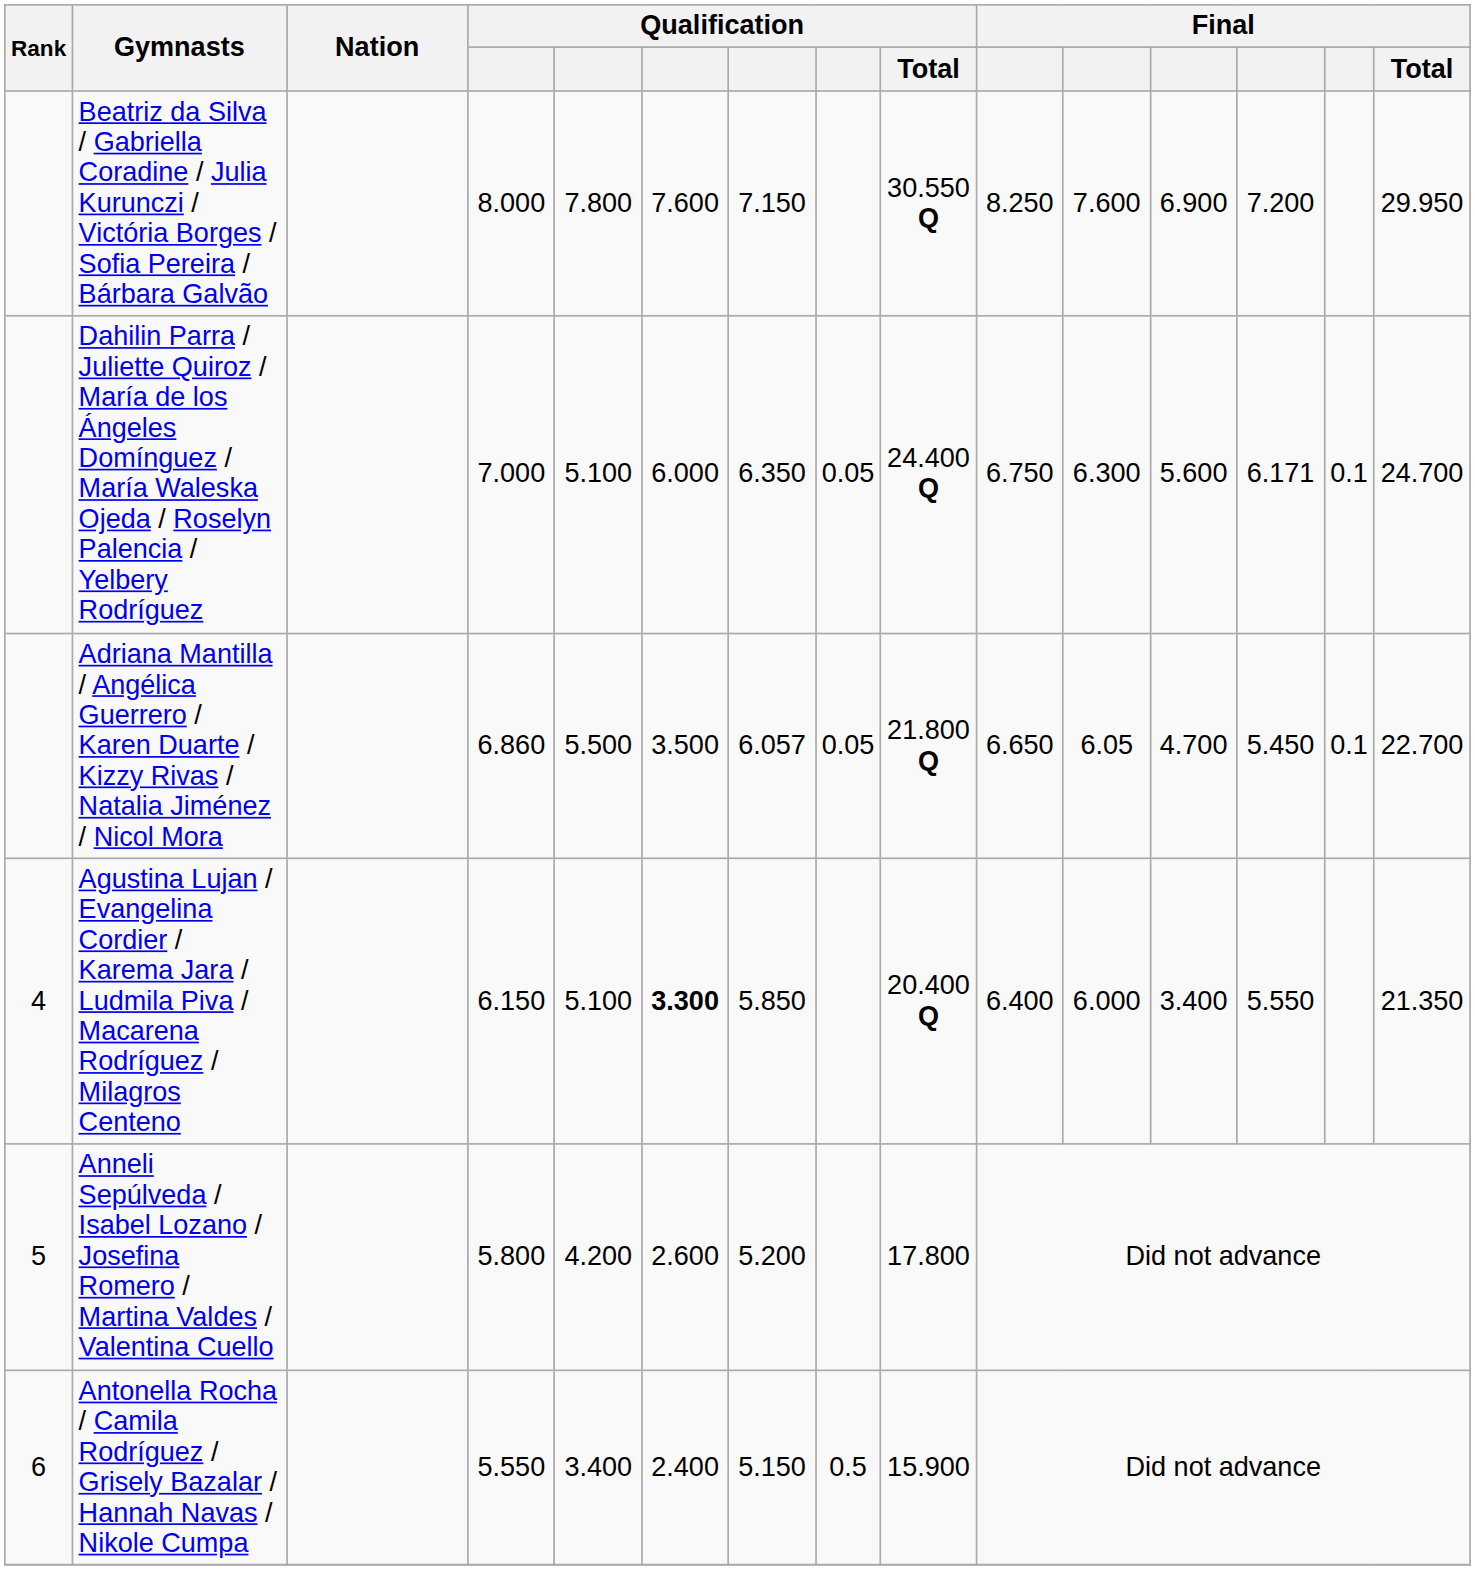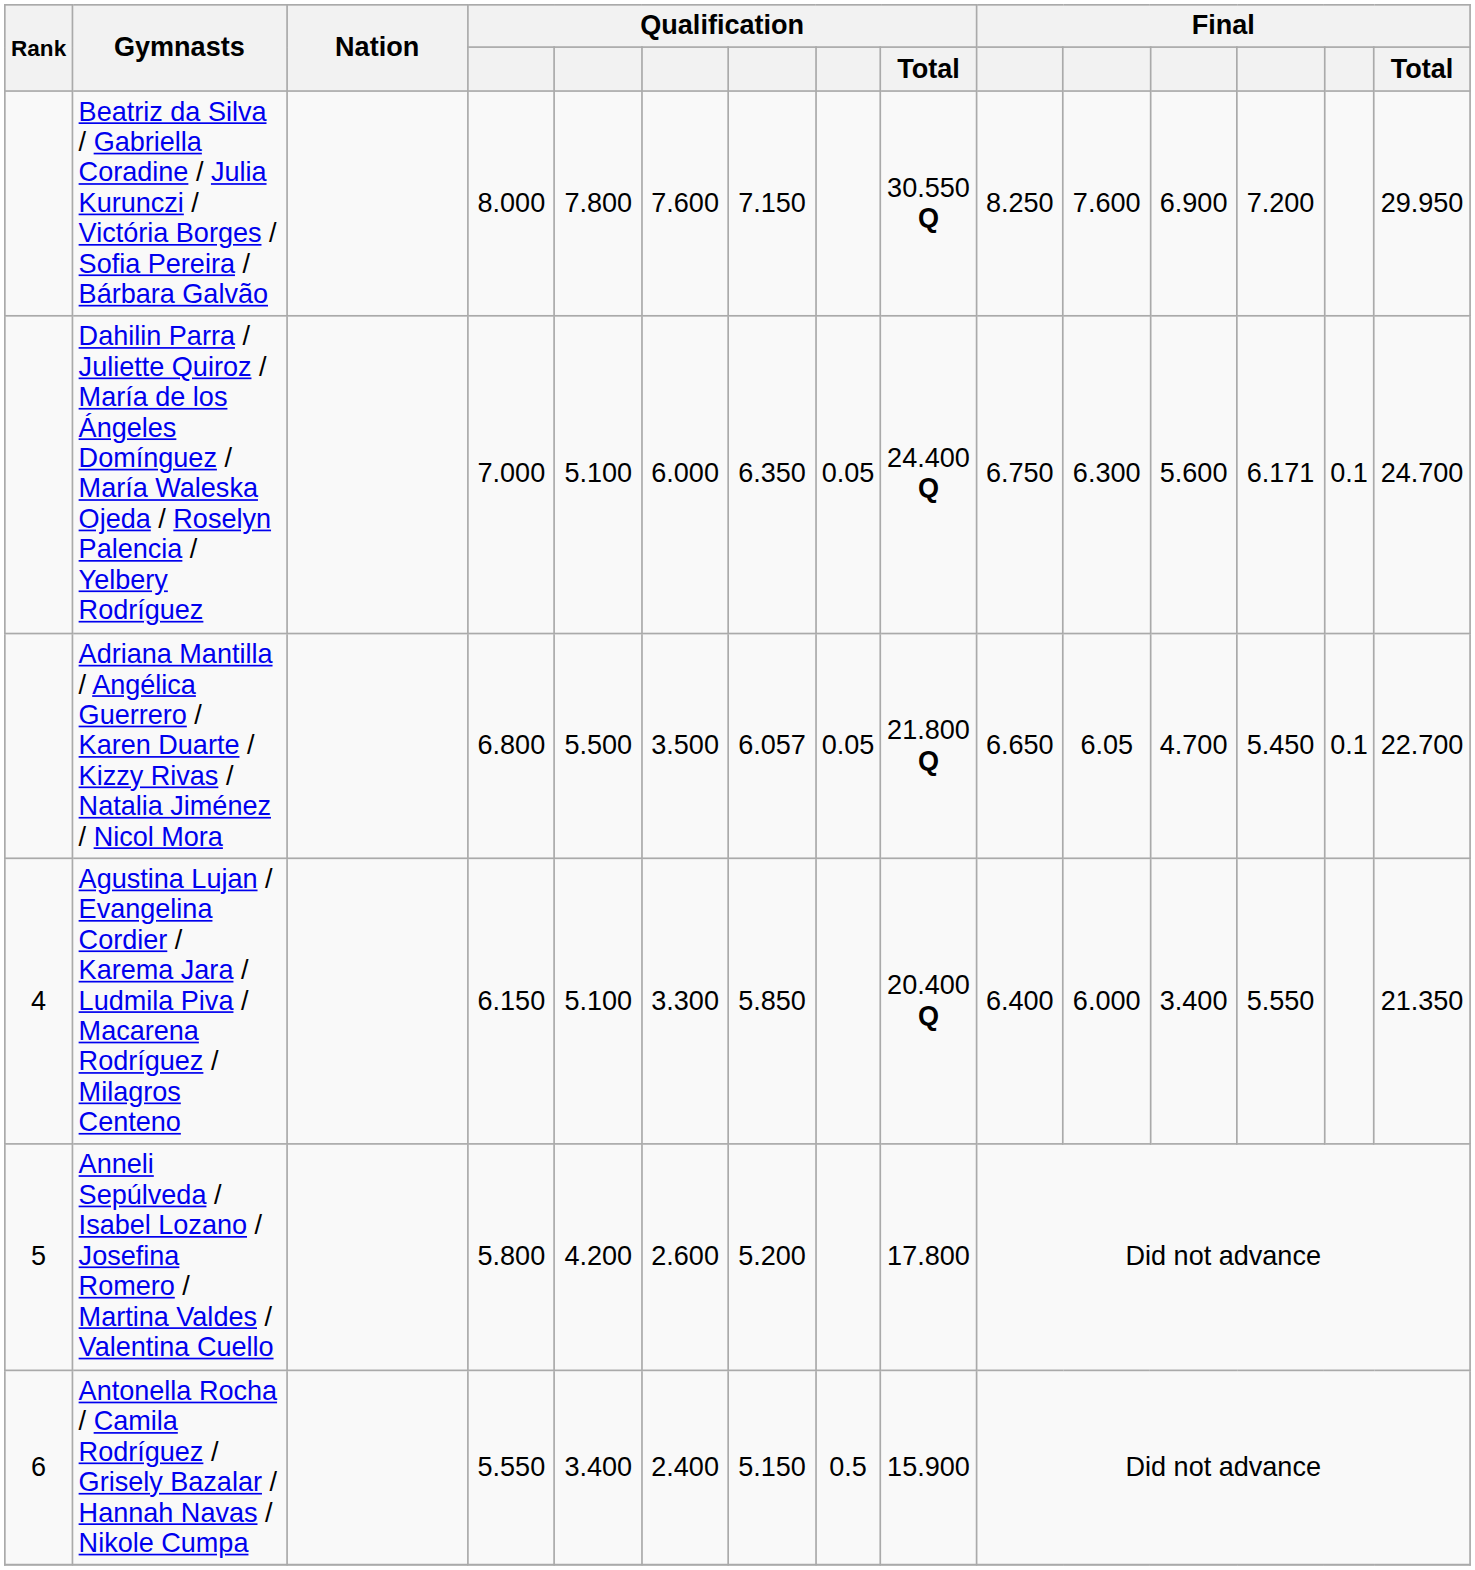(511, 745) 6.860 -> (511, 745) 6.800
(685, 1000) bold -> (685, 1000) normal
